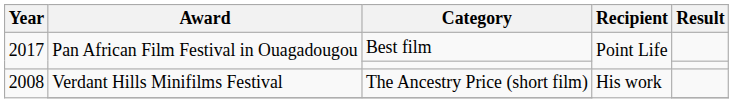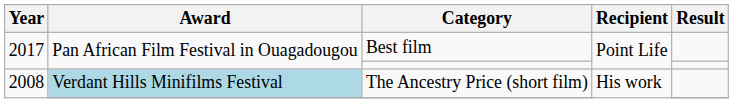(168, 83) no background -> (168, 83) lightblue background
